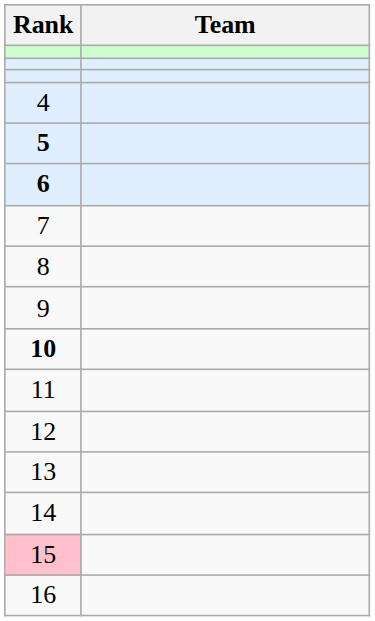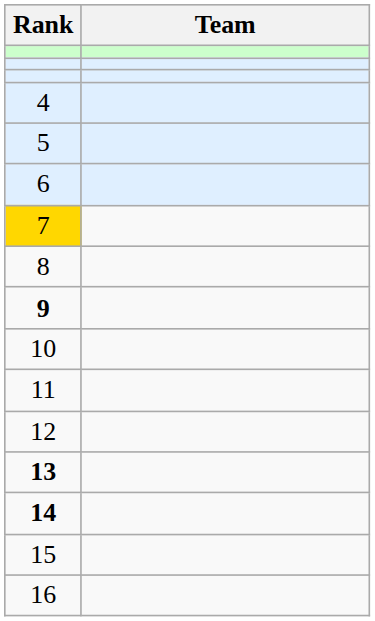(43, 143) bold -> (43, 143) normal
(43, 184) bold -> (43, 184) normal
(43, 225) no background -> (43, 225) gold background
(43, 307) normal -> (43, 307) bold
(43, 348) bold -> (43, 348) normal
(43, 471) normal -> (43, 471) bold
(43, 513) normal -> (43, 513) bold
(43, 554) pink background -> (43, 554) no background
